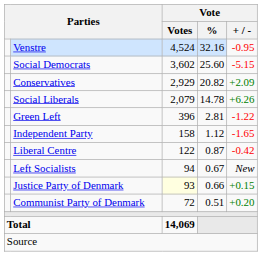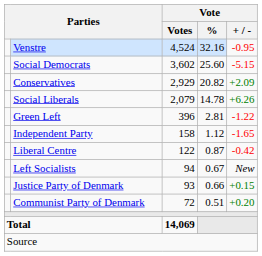(189, 185) lightyellow background -> (189, 185) no background
